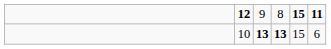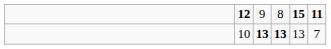(299, 34) 15 -> (299, 34) 13
(317, 34) 6 -> (317, 34) 7
